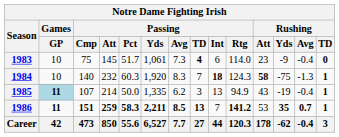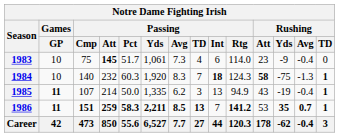(109, 60) normal -> (109, 60) bold
(199, 60) bold -> (199, 60) normal
(325, 60) bold -> (325, 60) normal
(56, 92) lightblue background -> (56, 92) no background
